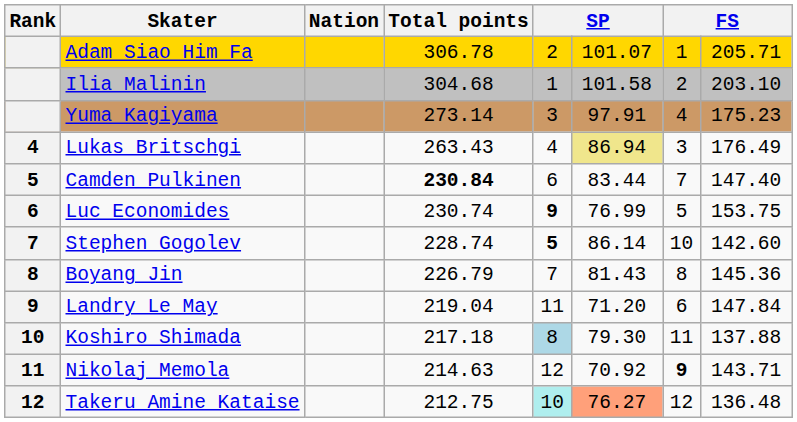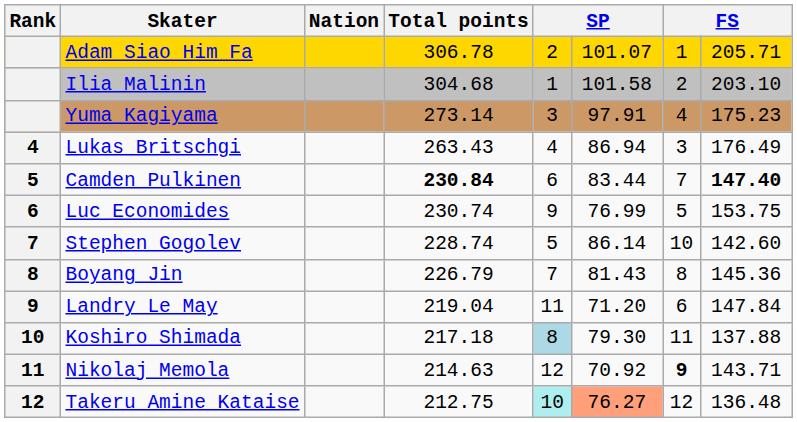(617, 148) khaki background -> (617, 148) no background
(746, 180) normal -> (746, 180) bold
(552, 211) bold -> (552, 211) normal
(552, 243) bold -> (552, 243) normal
